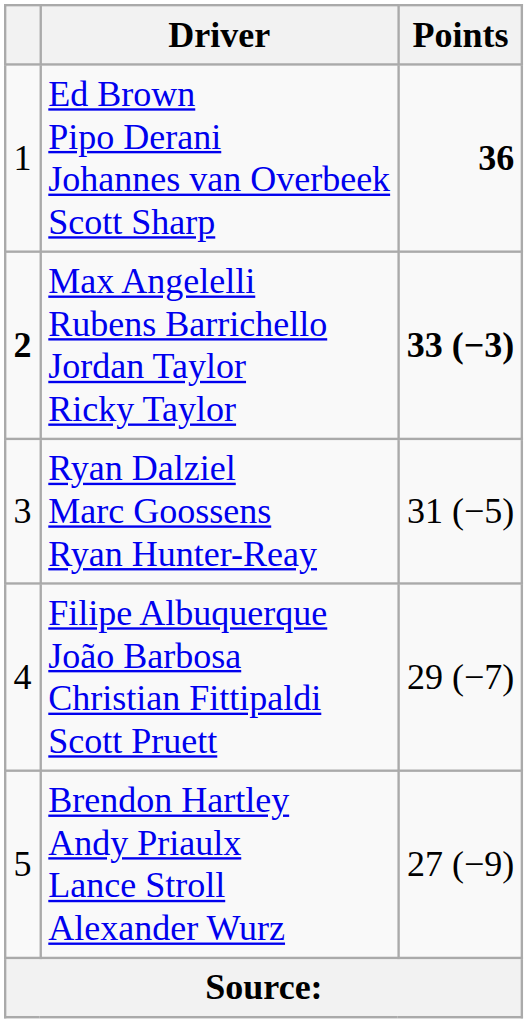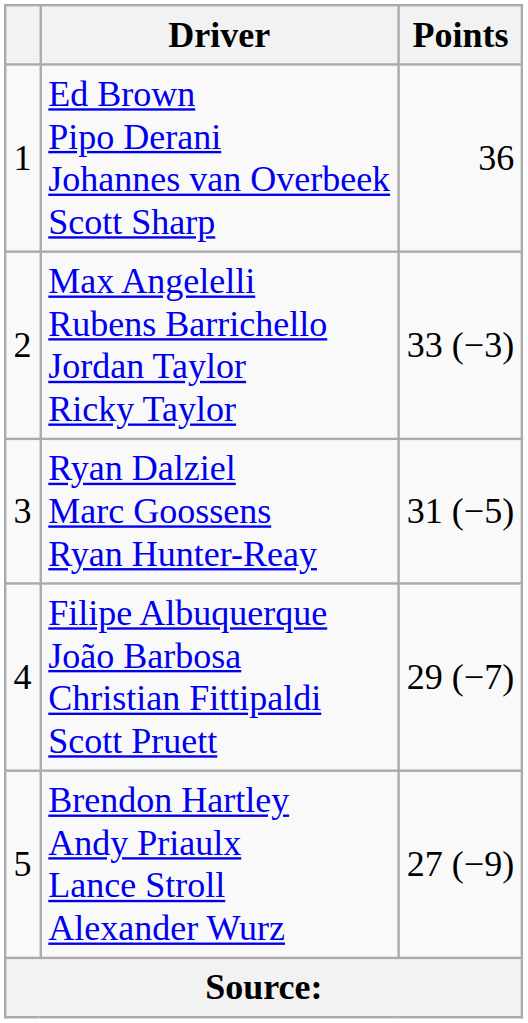(496, 157) bold -> (496, 157) normal
(23, 345) bold -> (23, 345) normal
(461, 345) bold -> (461, 345) normal
